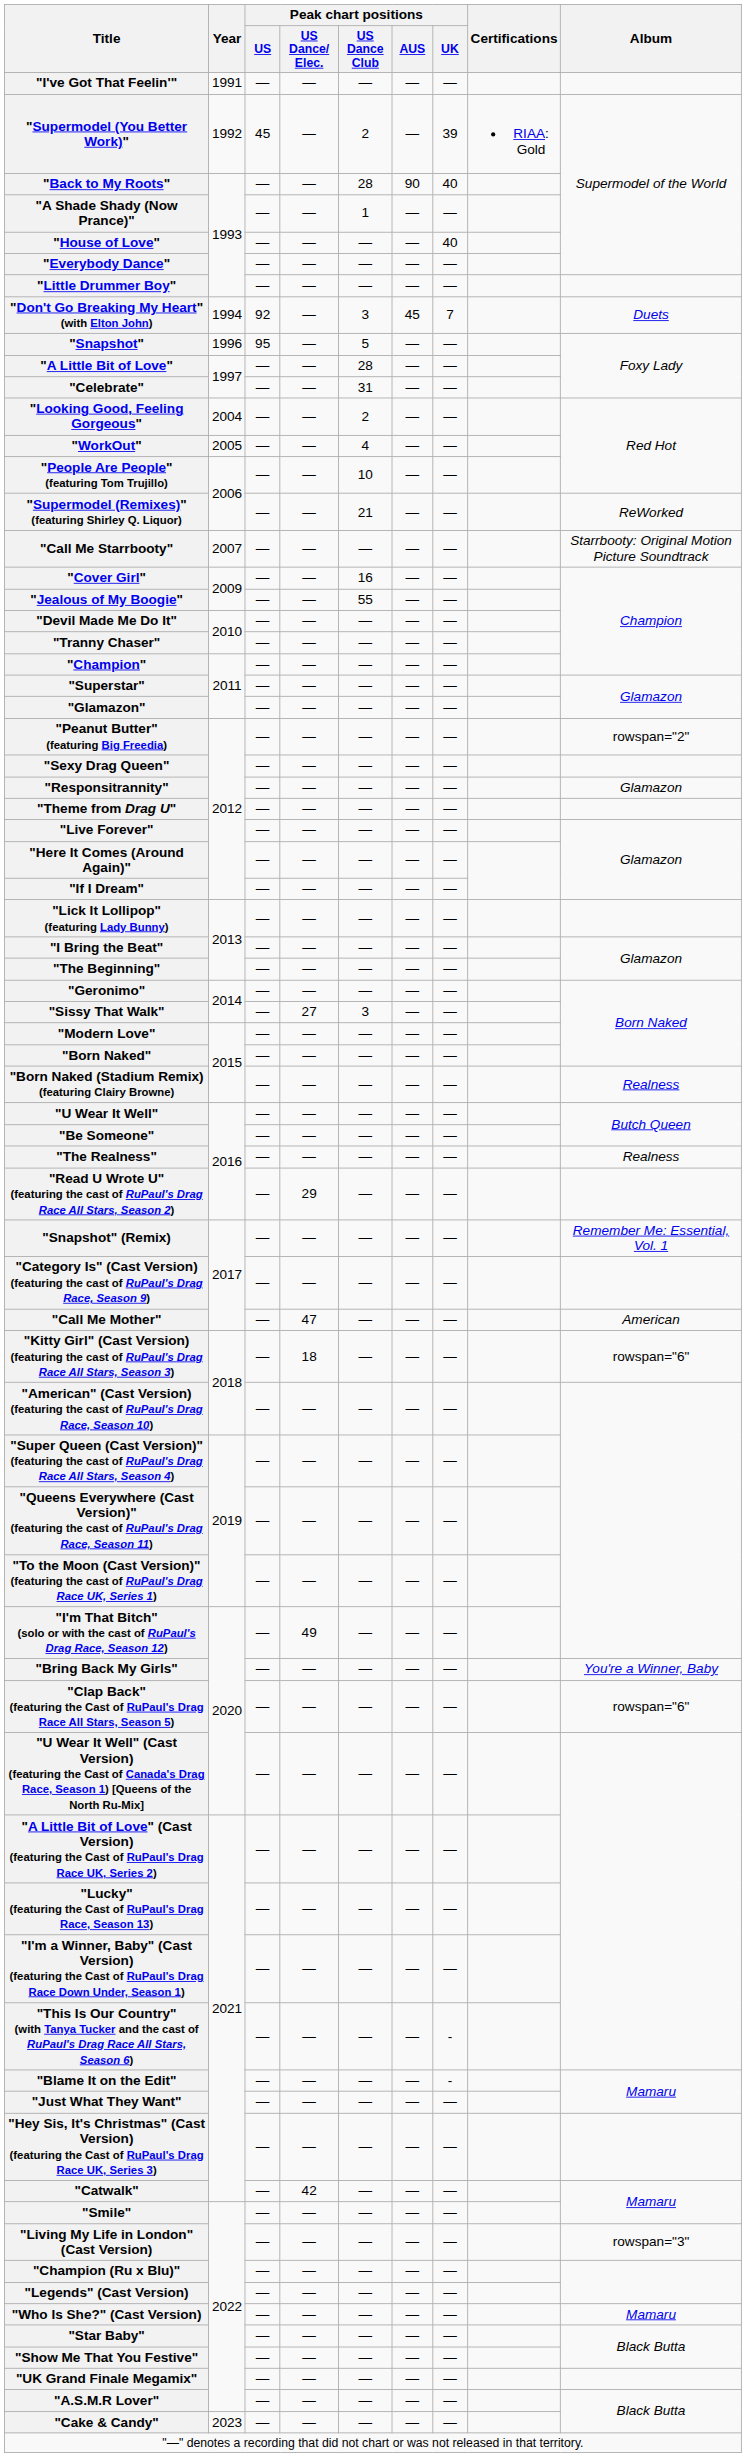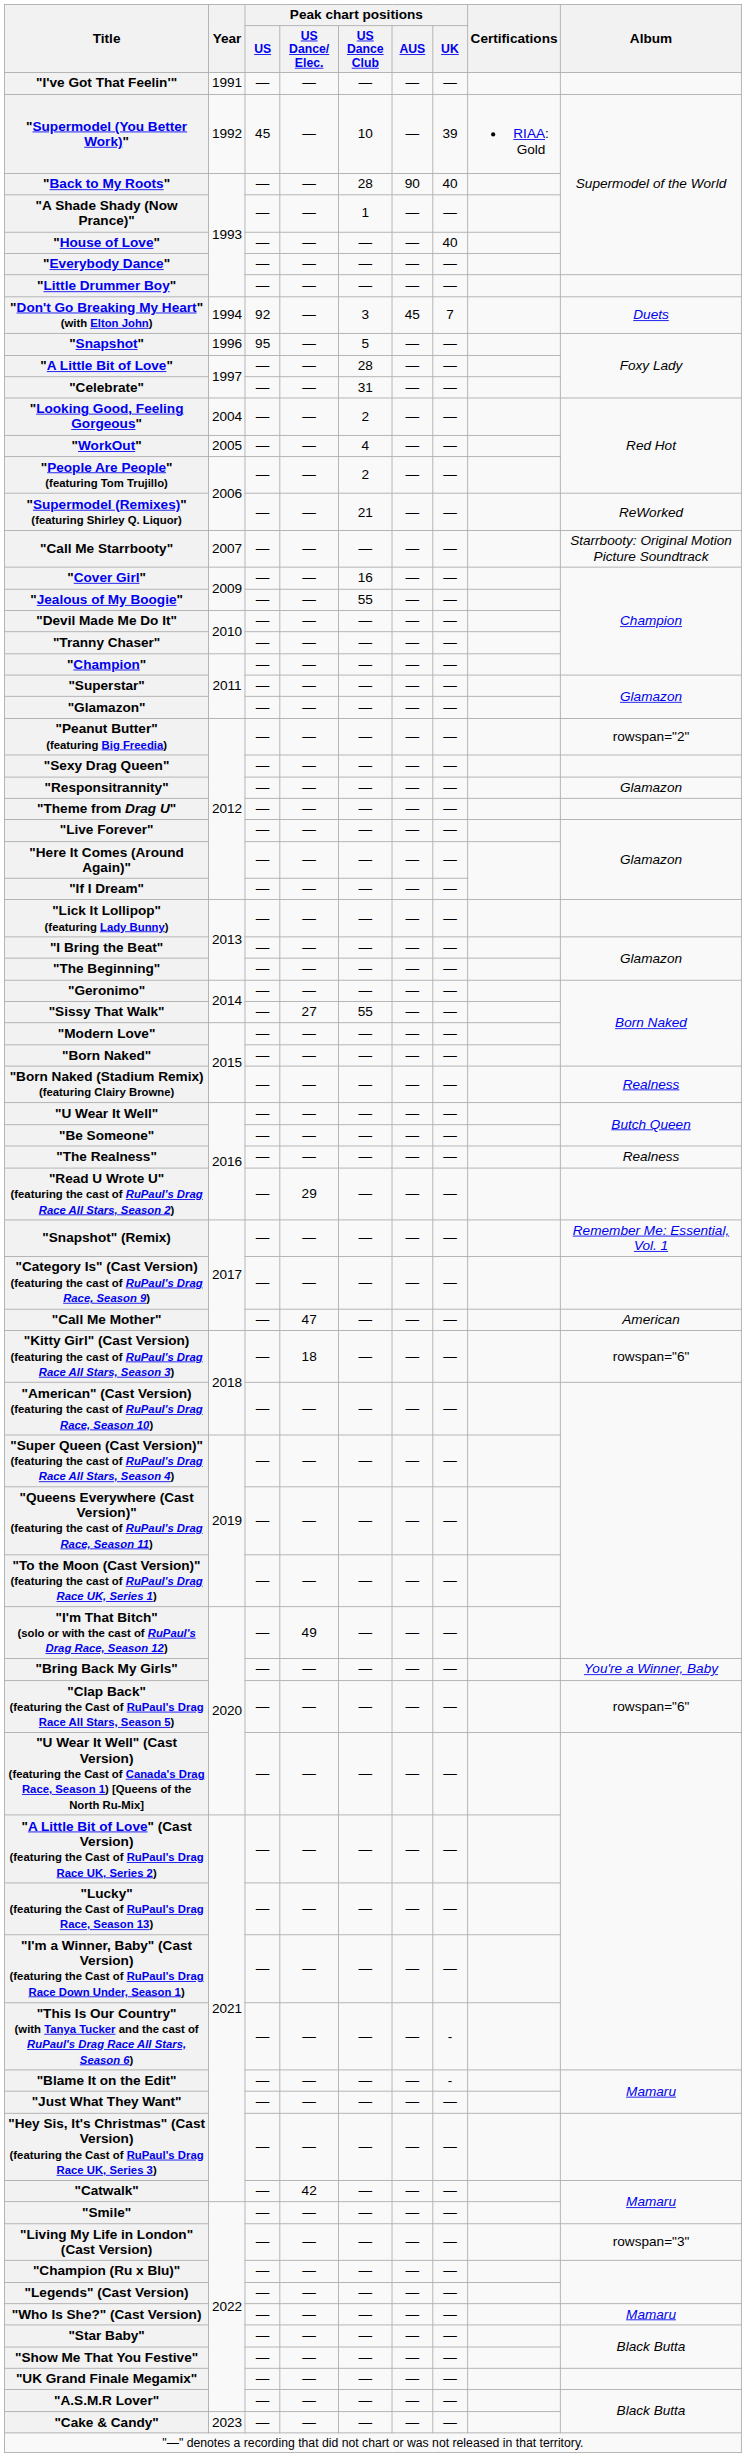(365, 133) 2 -> (365, 133) 10
(365, 475) 10 -> (365, 475) 2
(365, 1012) 3 -> (365, 1012) 55
